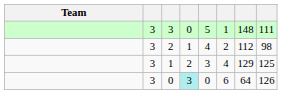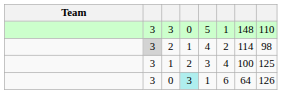(267, 30) 111 -> (267, 30) 110
(152, 47) no background -> (152, 47) lightgrey background
(245, 47) 112 -> (245, 47) 114
(245, 64) 129 -> (245, 64) 100
(207, 81) 0 -> (207, 81) 1
